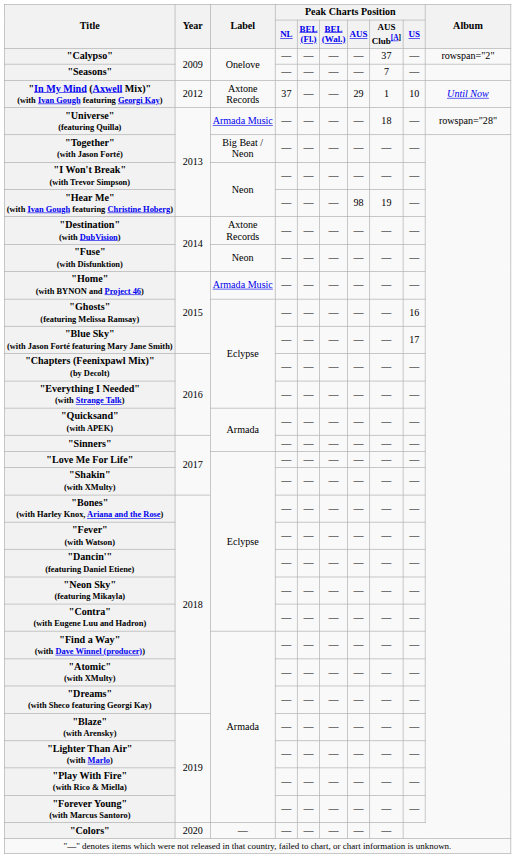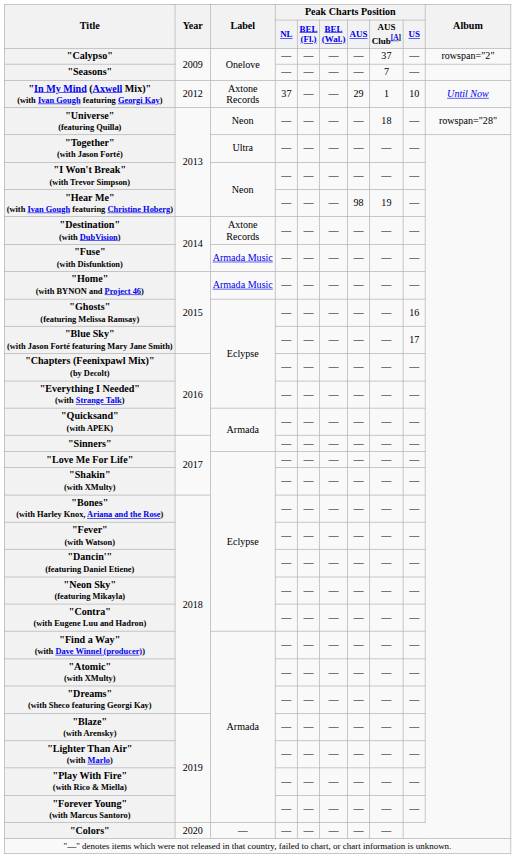(243, 121) Armada Music -> (243, 121) Neon
(243, 148) Big Beat / Neon -> (243, 148) Ultra
(243, 258) Neon -> (243, 258) Armada Music
